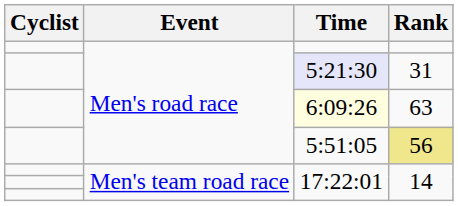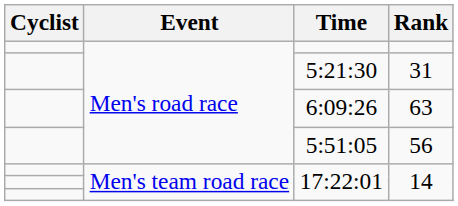(341, 70) lavender background -> (341, 70) no background
(341, 107) lightyellow background -> (341, 107) no background
(421, 144) khaki background -> (421, 144) no background
